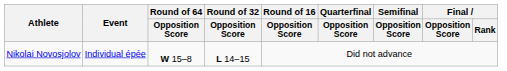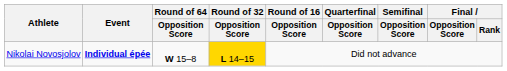(115, 54) normal -> (118, 54) bold
(233, 59) no background -> (237, 59) gold background
